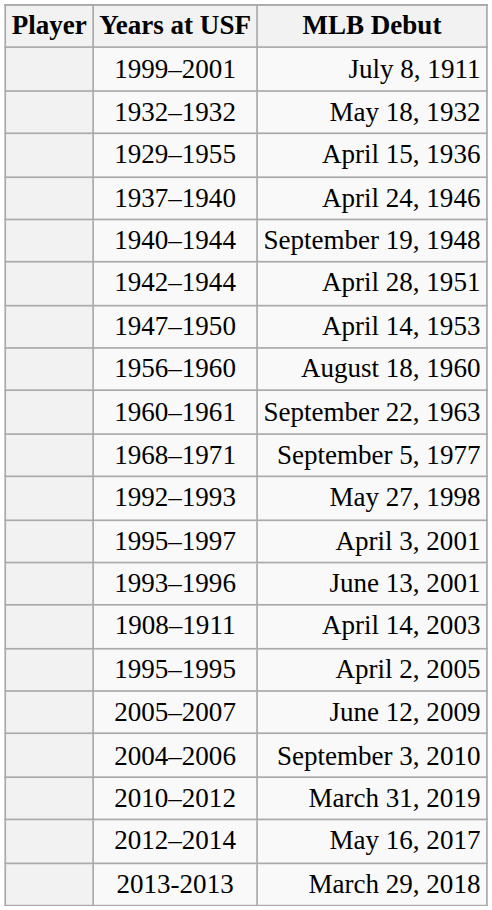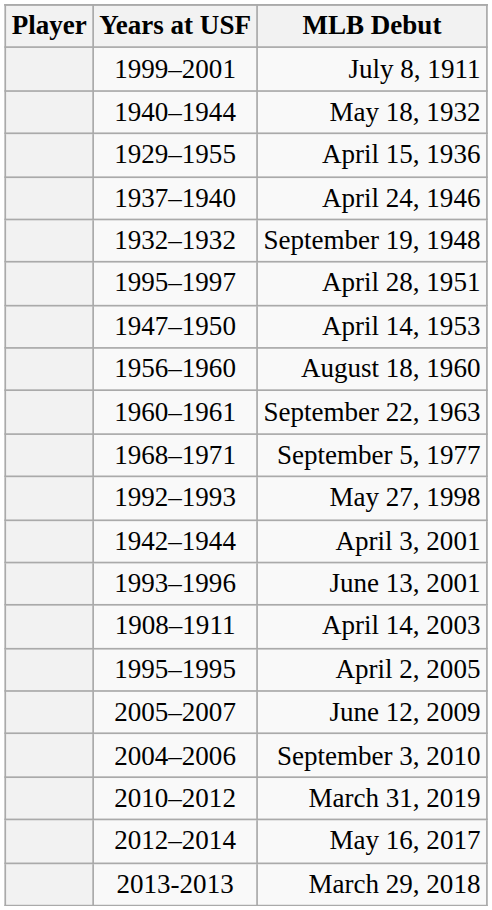(175, 111) 1932–1932 -> (175, 111) 1940–1944
(175, 240) 1940–1944 -> (175, 240) 1932–1932
(175, 283) 1942–1944 -> (175, 283) 1995–1997
(175, 540) 1995–1997 -> (175, 540) 1942–1944
